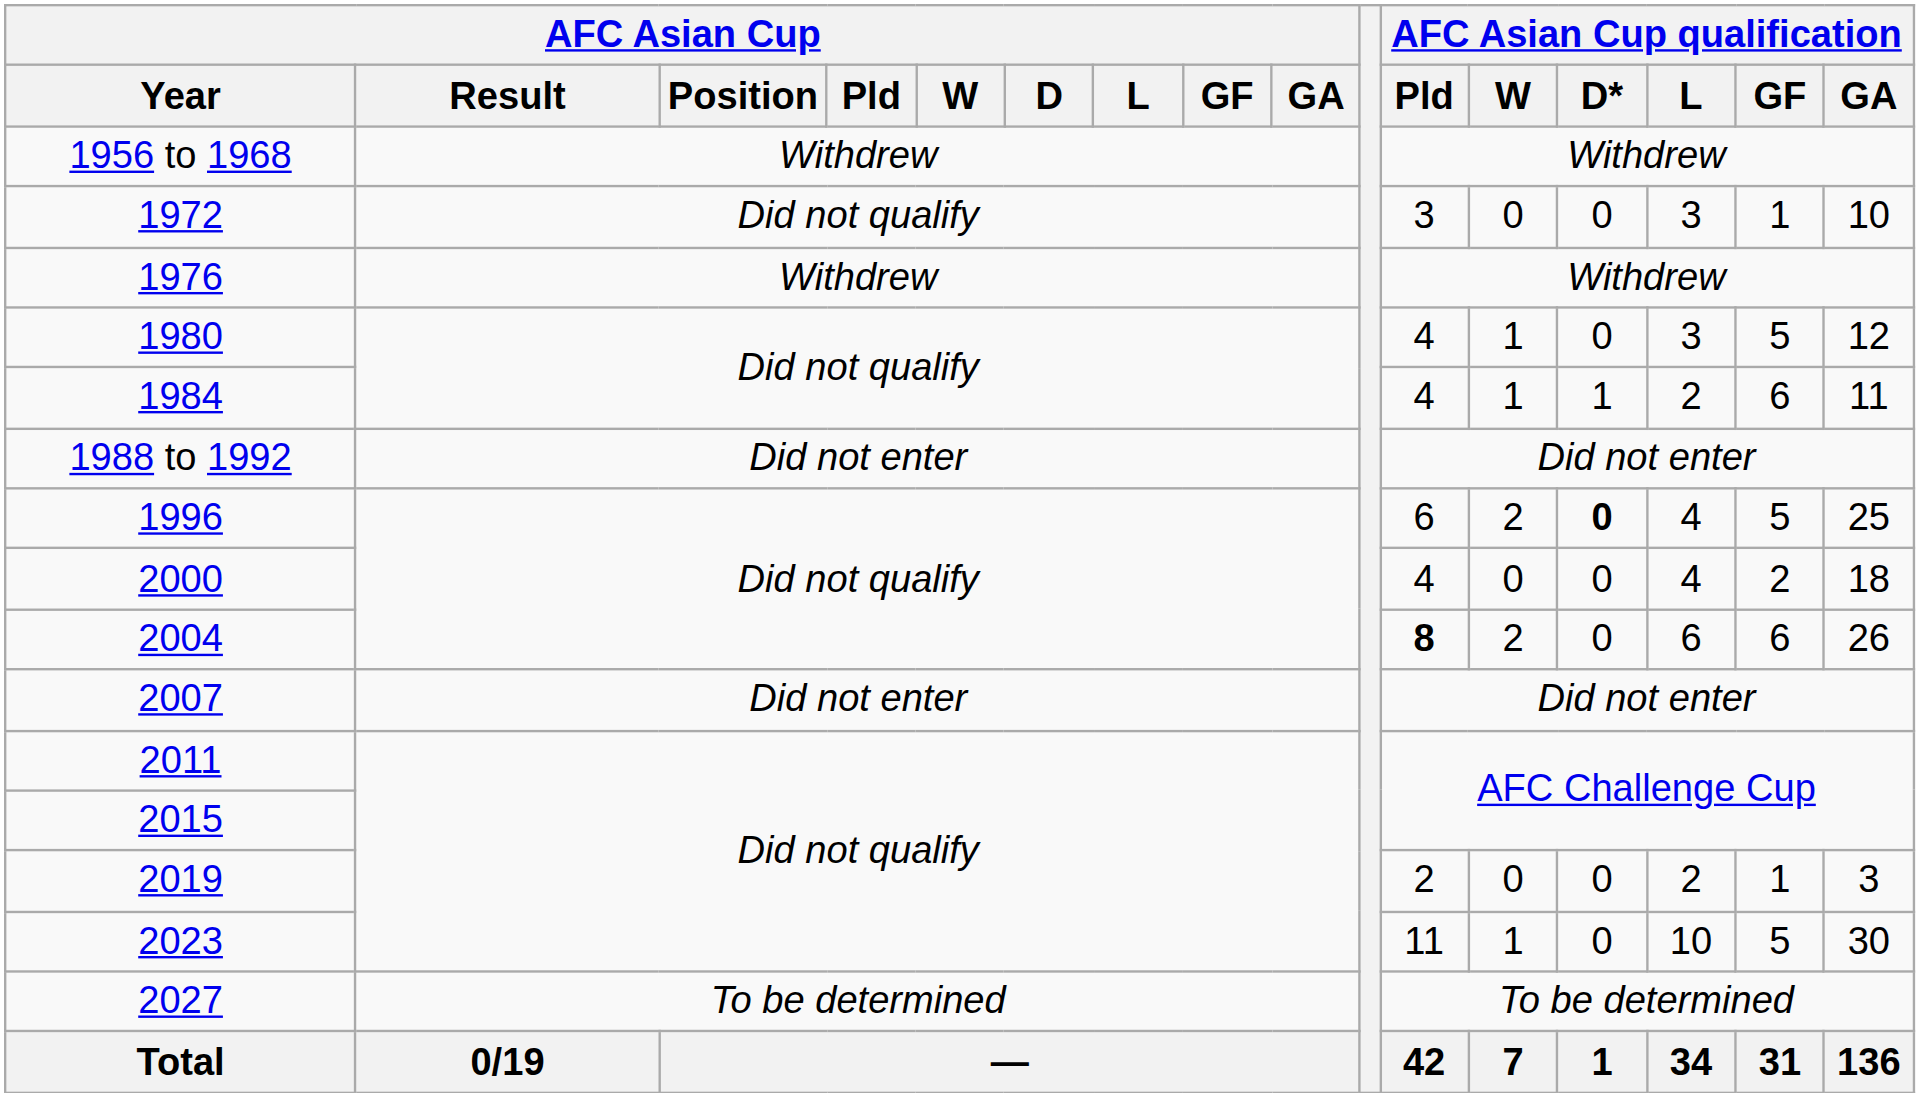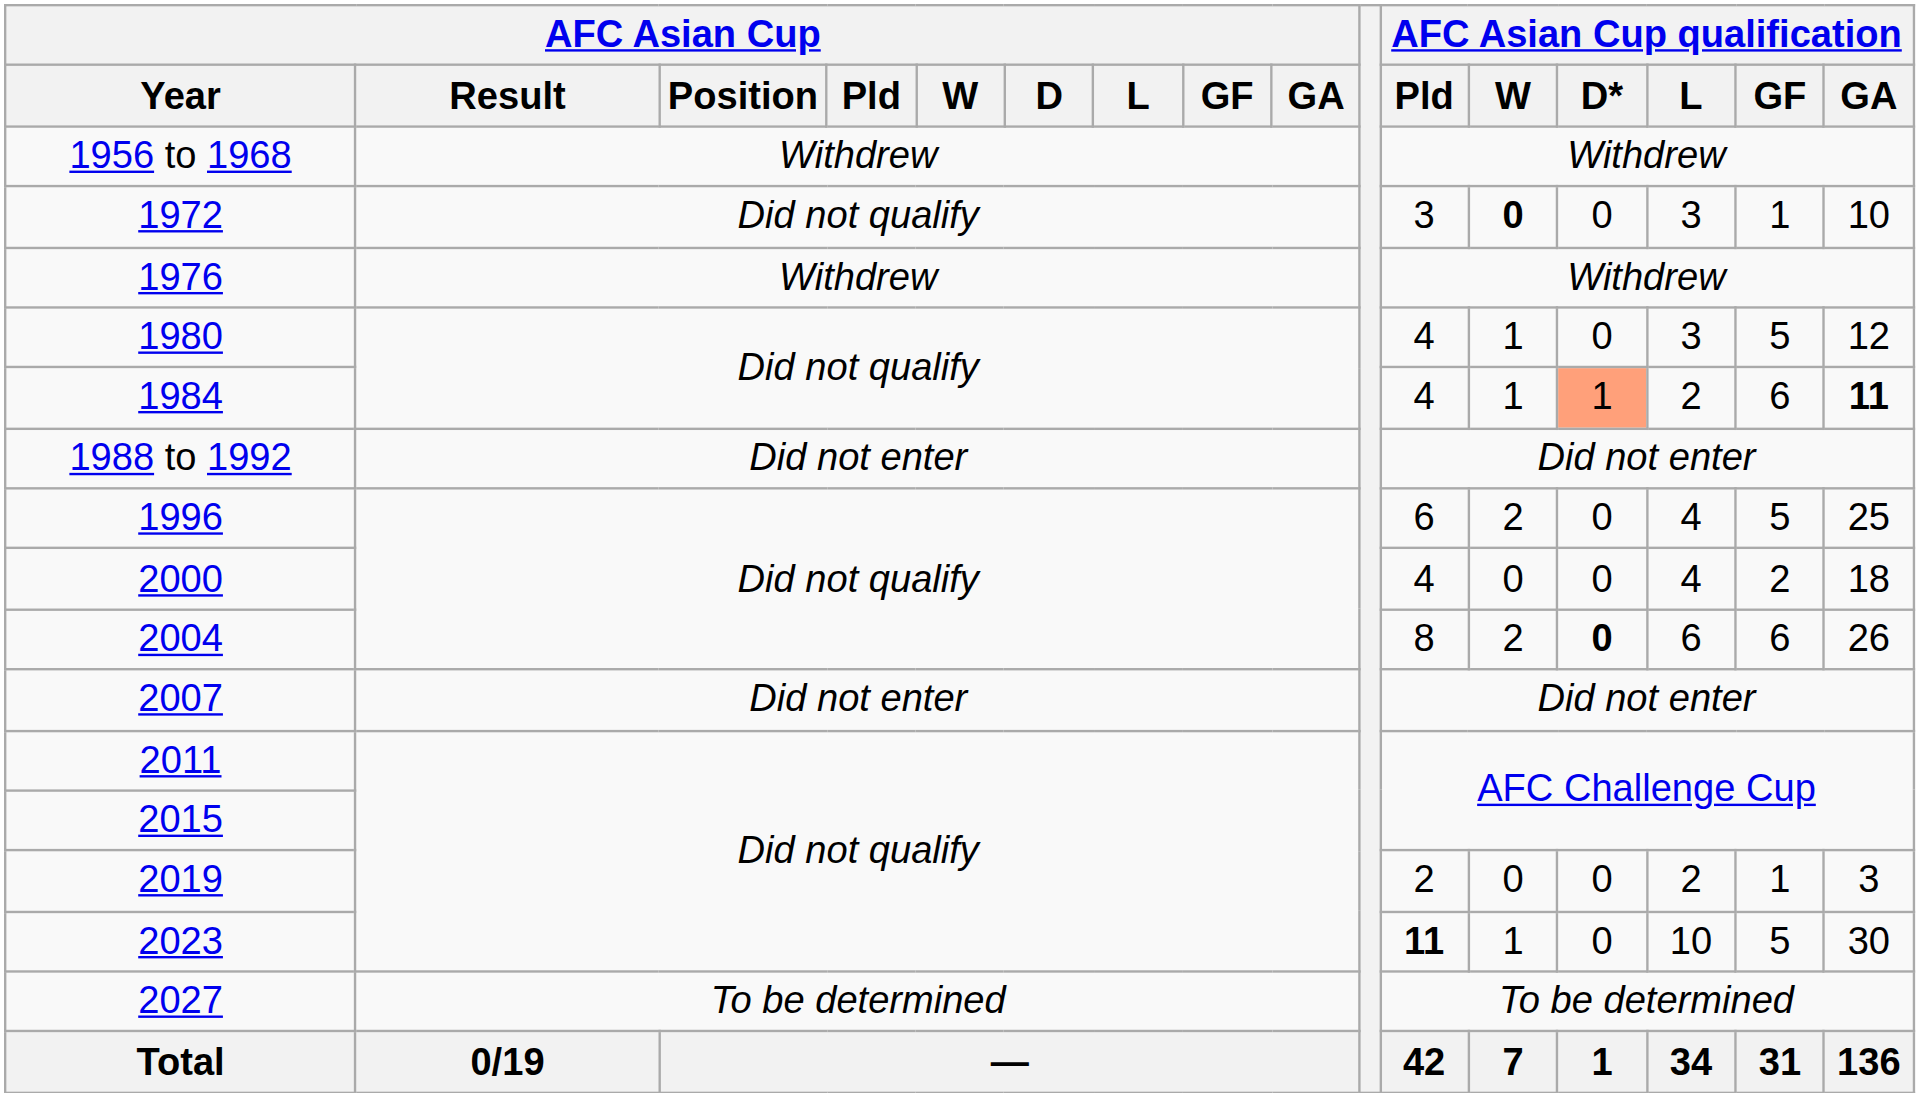(1513, 215) normal -> (1513, 215) bold
(1602, 397) no background -> (1602, 397) lightsalmon background
(1869, 397) normal -> (1869, 397) bold
(1602, 517) bold -> (1602, 517) normal
(1424, 638) bold -> (1424, 638) normal
(1602, 638) normal -> (1602, 638) bold
(1424, 940) normal -> (1424, 940) bold
